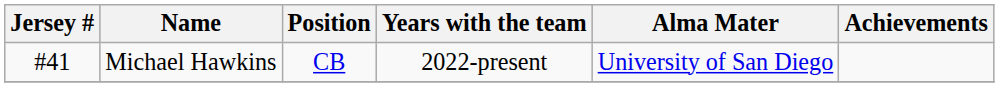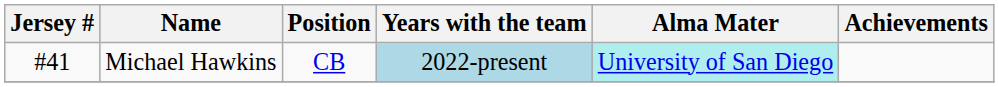(484, 61) no background -> (484, 61) lightblue background
(715, 61) no background -> (715, 61) paleturquoise background
